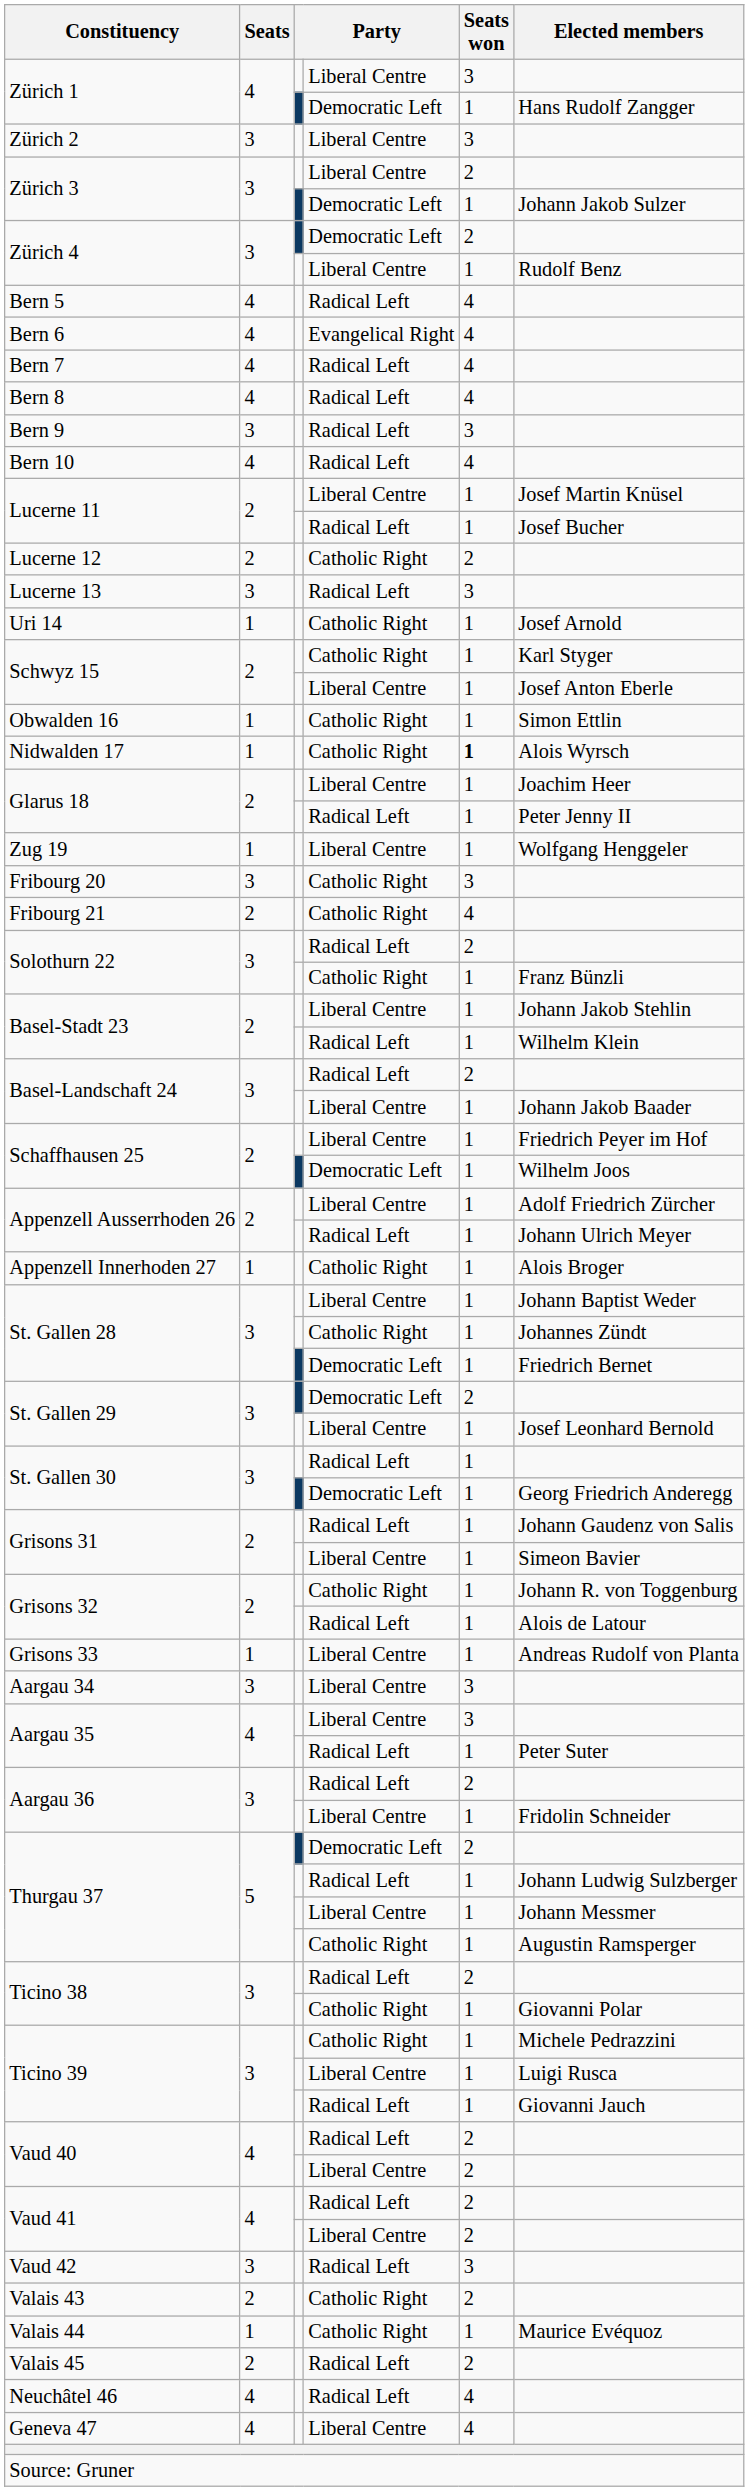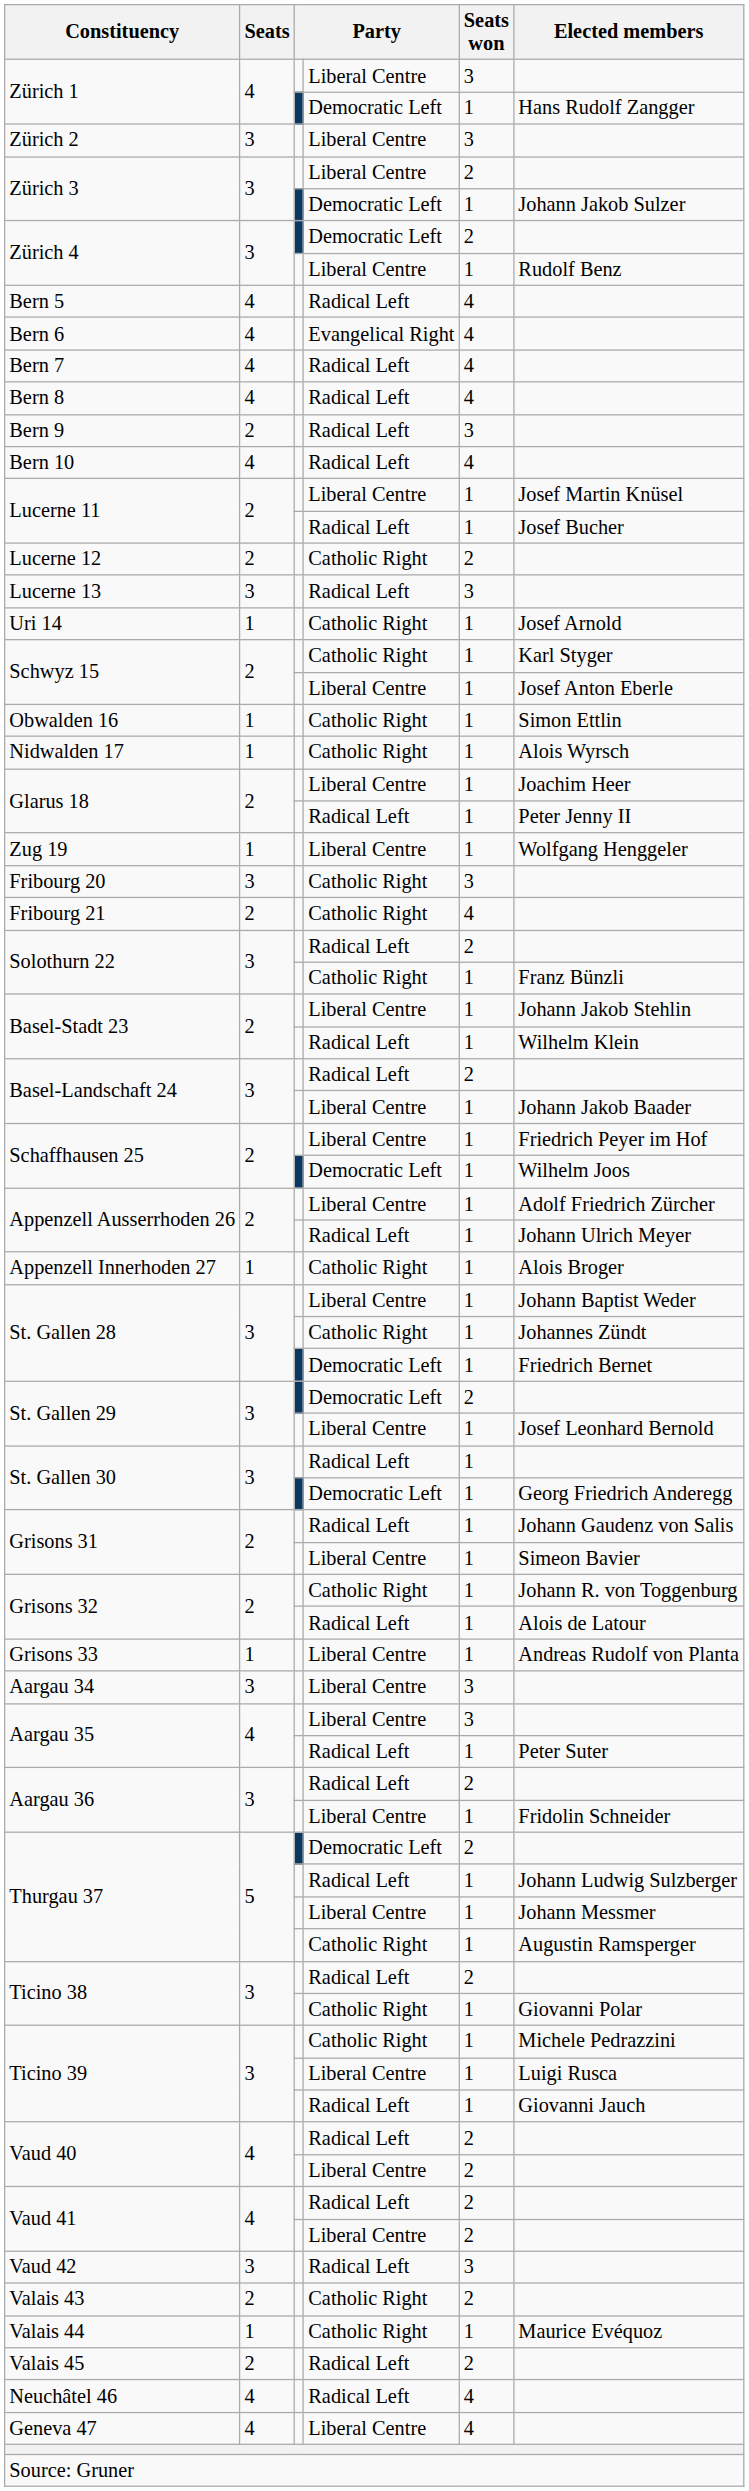(249, 430) 3 -> (249, 430) 2
(469, 752) bold -> (469, 752) normal
